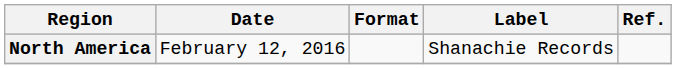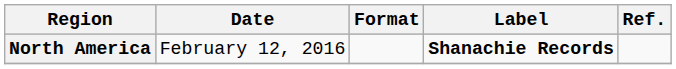(521, 49) normal -> (521, 49) bold
